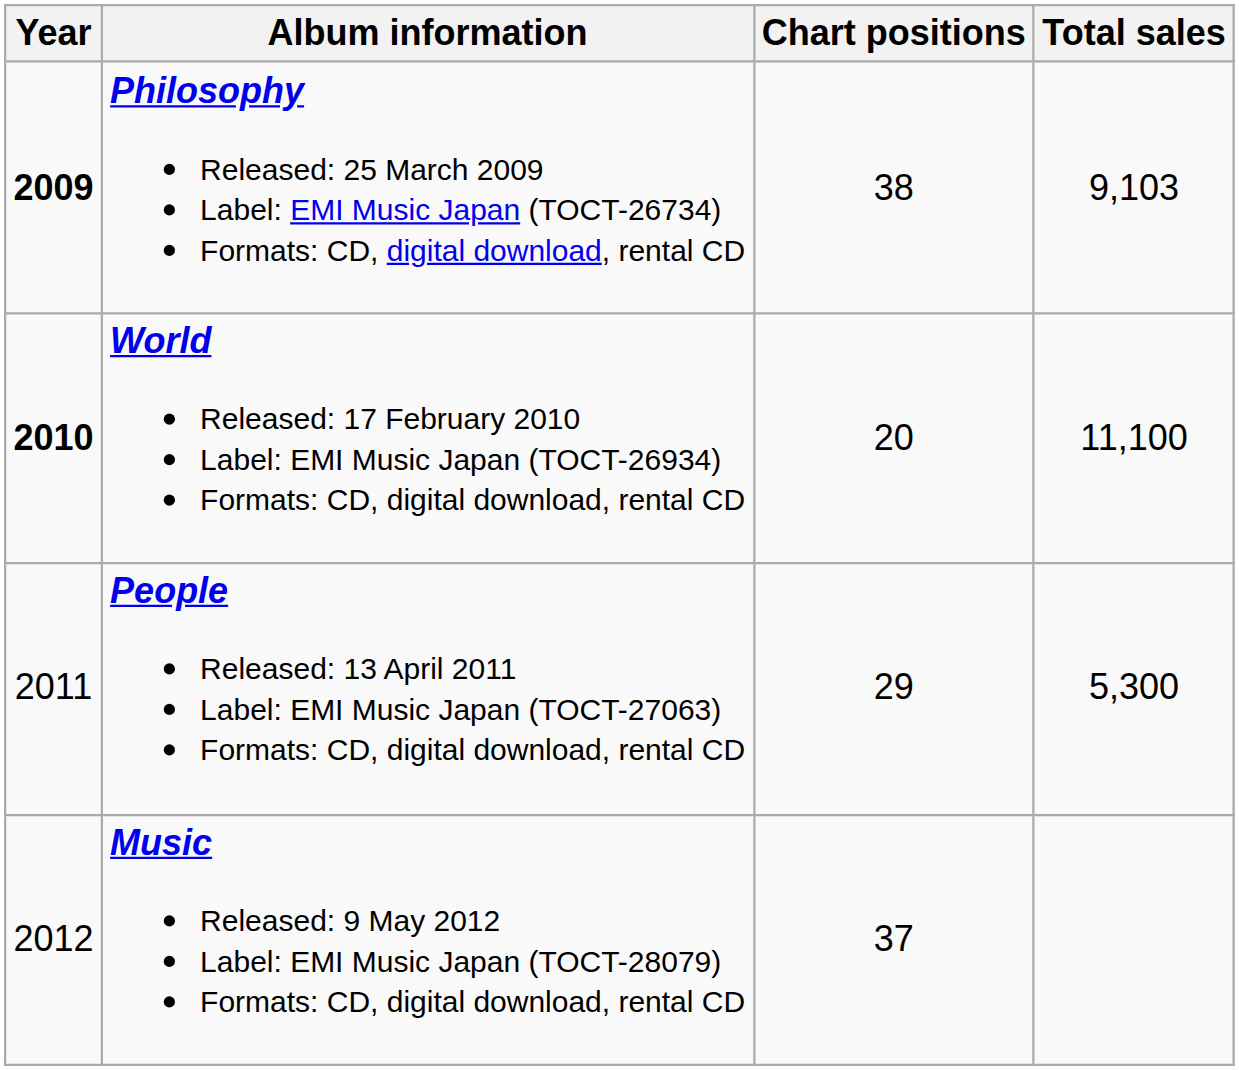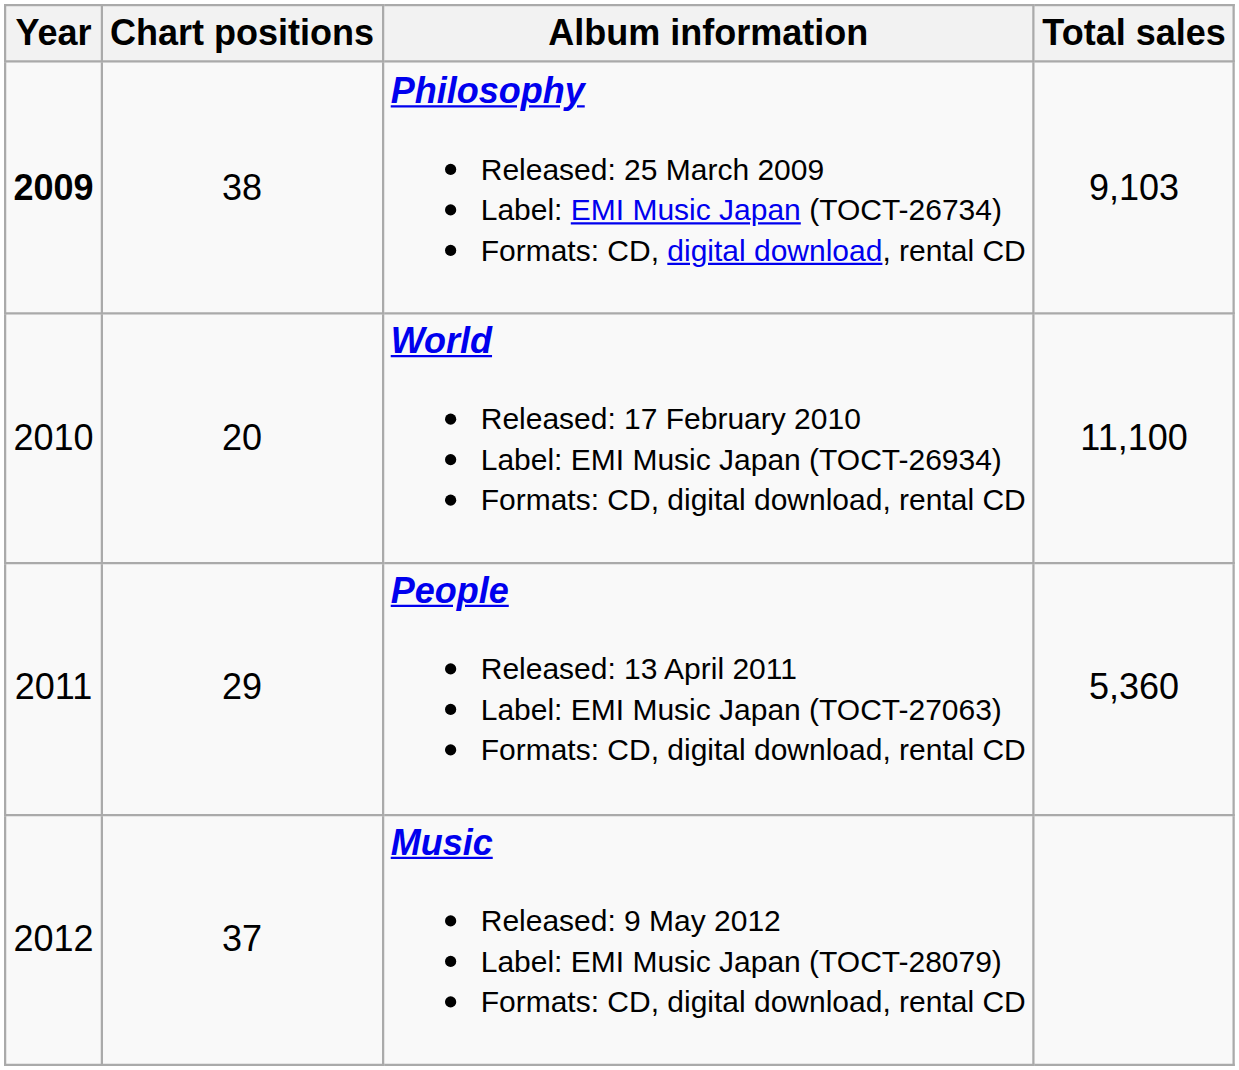columns swapped: (428, 33) <-> (894, 33)
(53, 437) bold -> (53, 437) normal
(1134, 688) 5,300 -> (1134, 688) 5,360
